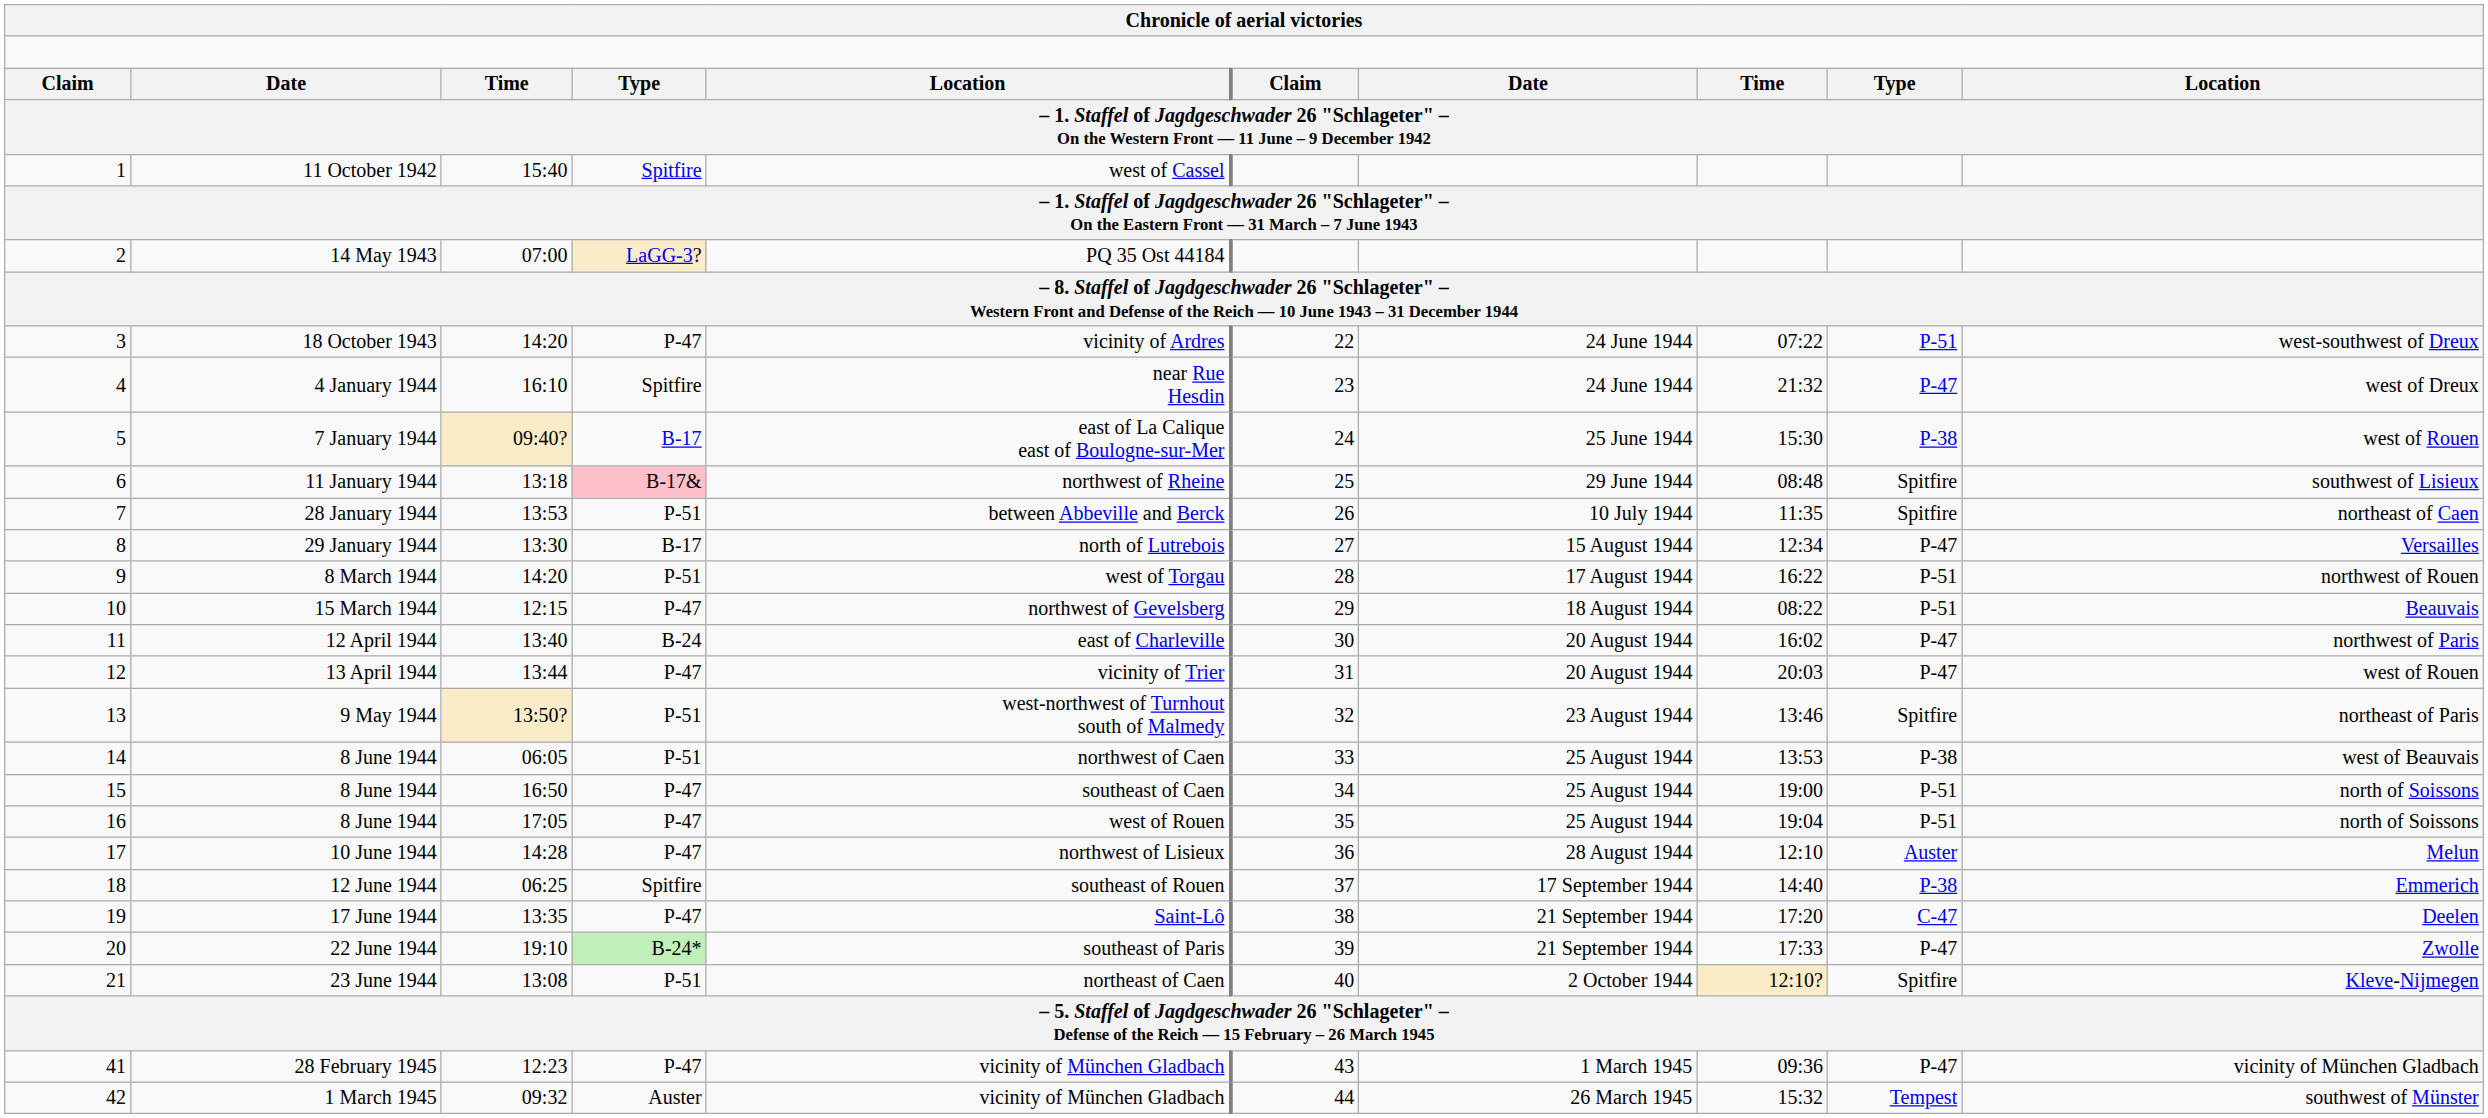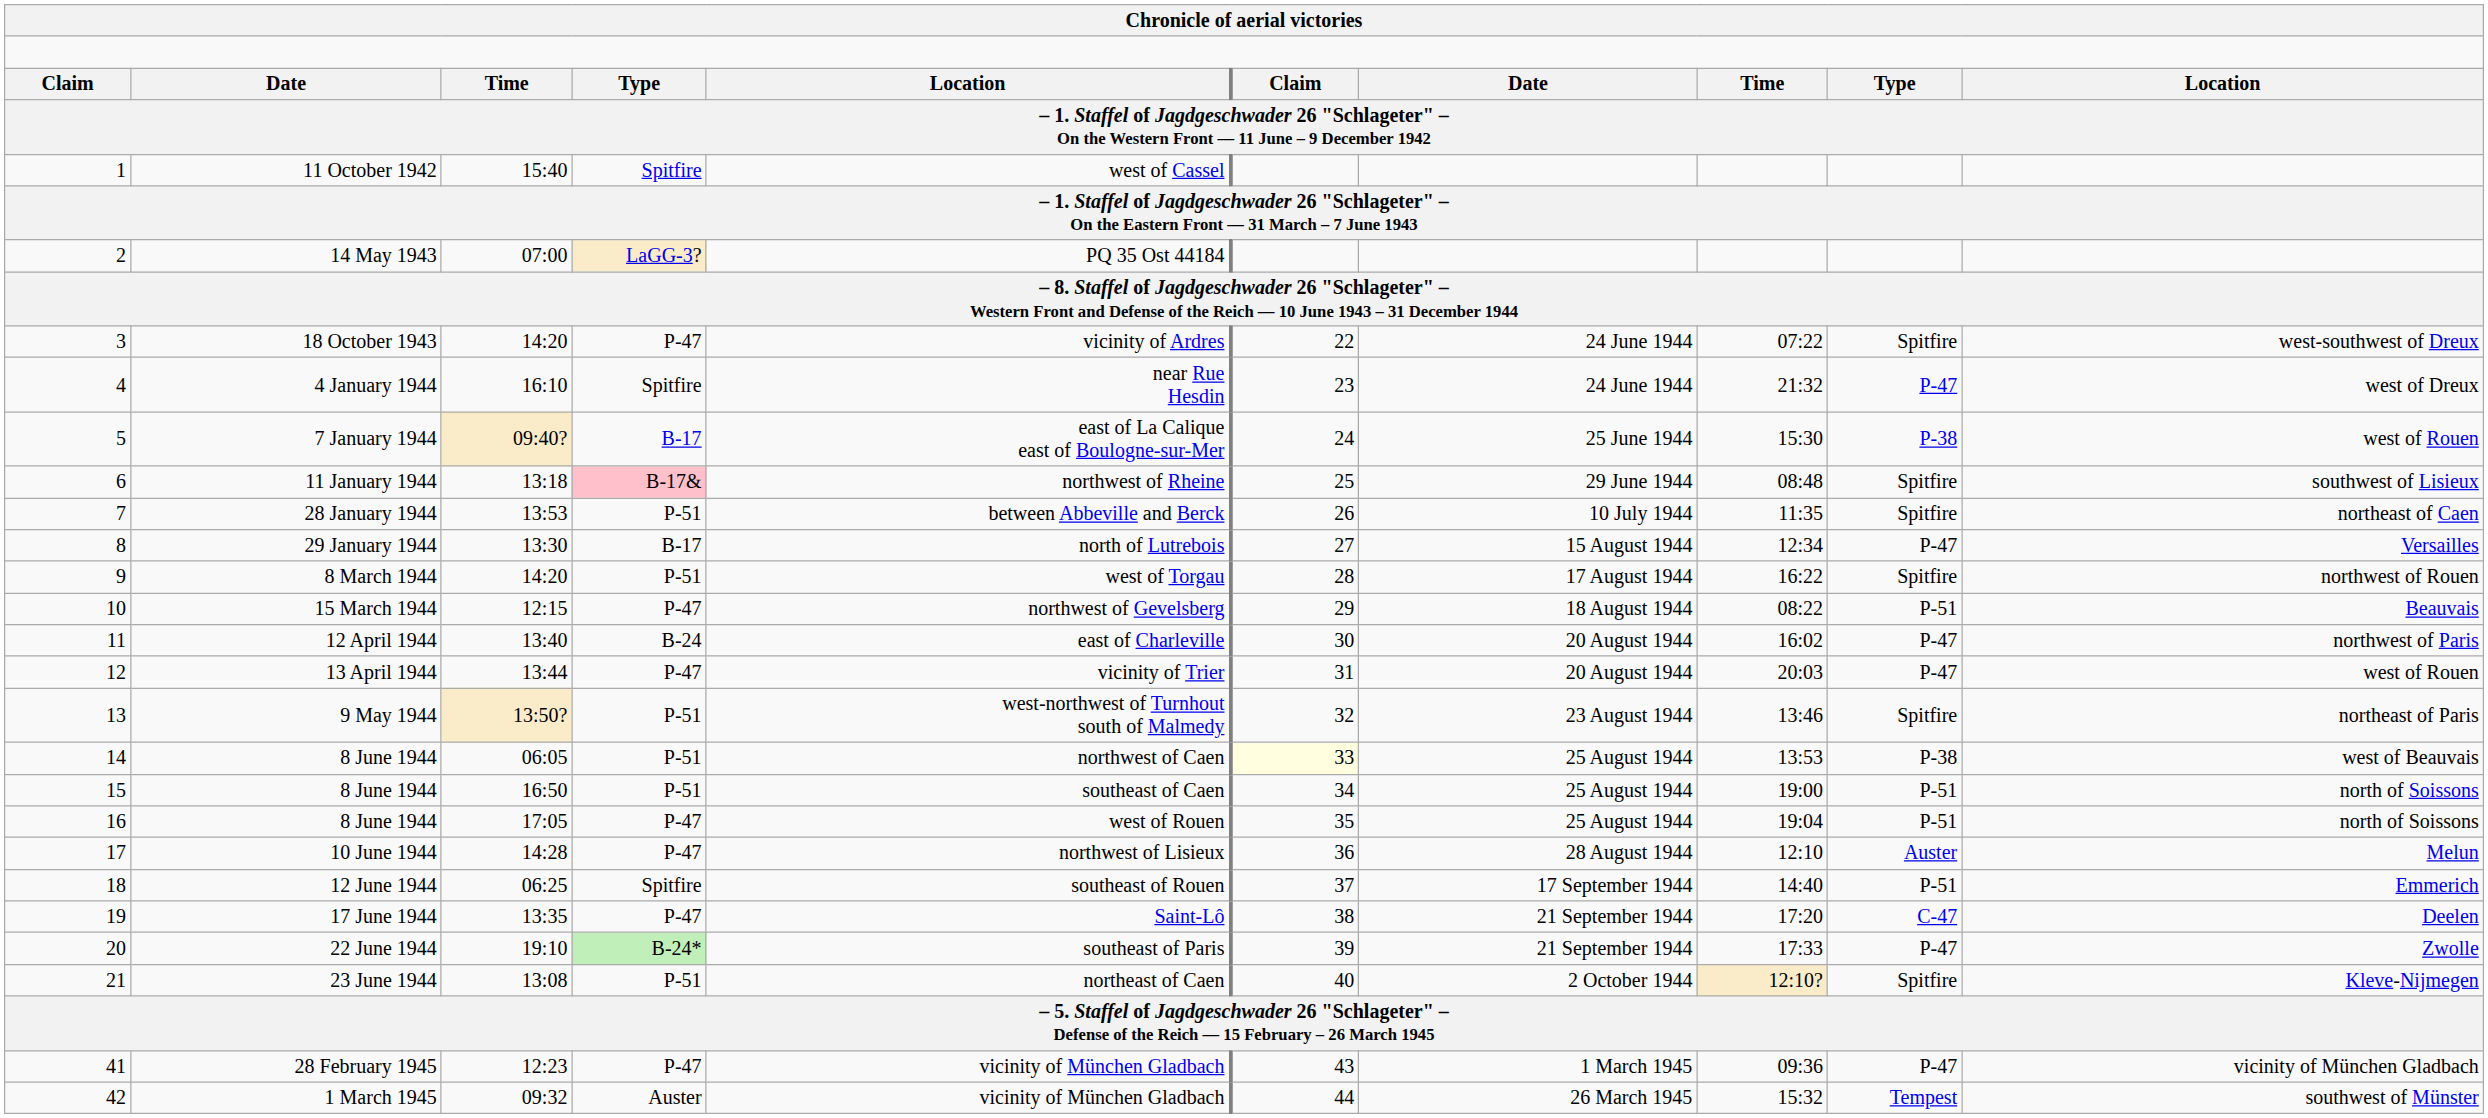(1938, 341) P-51 -> (1927, 341) Spitfire
(1938, 576) P-51 -> (1927, 576) Spitfire
(1344, 758) no background -> (1344, 758) lightyellow background
(683, 789) P-47 -> (683, 789) P-51
(1938, 884) P-38 -> (1938, 884) P-51
